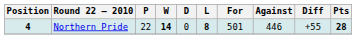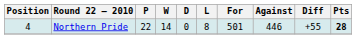(28, 27) bold -> (28, 27) normal
(166, 27) bold -> (166, 27) normal
(207, 27) bold -> (207, 27) normal
